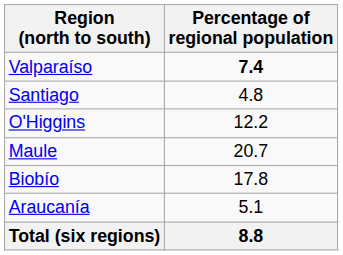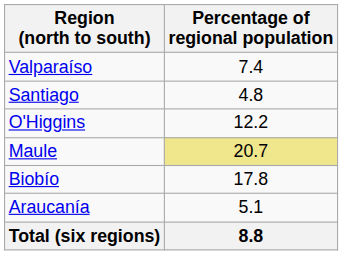(251, 66) bold -> (251, 66) normal
(251, 151) no background -> (251, 151) khaki background
